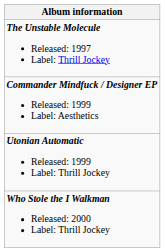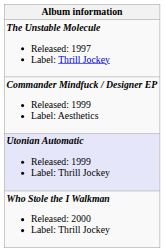(82, 157) no background -> (82, 157) lavender background
